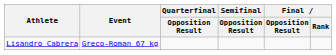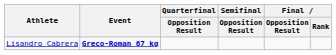(120, 43) normal -> (120, 43) bold
